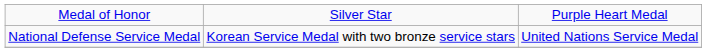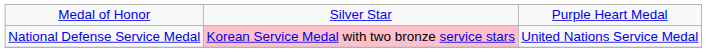(361, 36) no background -> (361, 36) pink background
